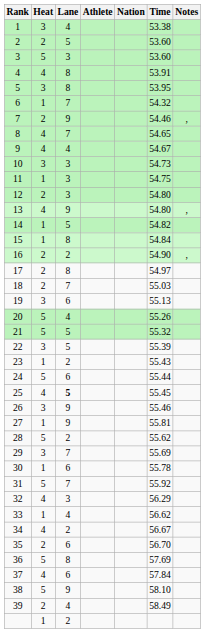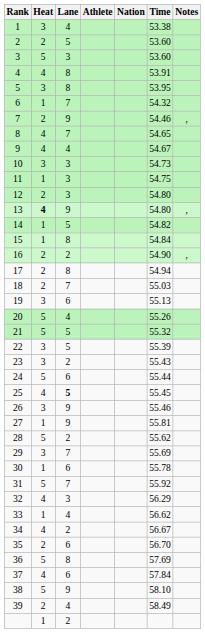(43, 210) normal -> (43, 210) bold
(160, 270) 54.97 -> (160, 270) 54.94
(43, 362) 1 -> (43, 362) 3
